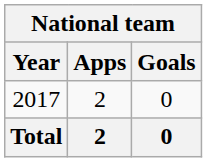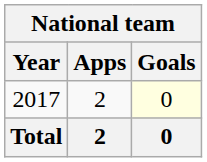(167, 99) no background -> (167, 99) lightyellow background
